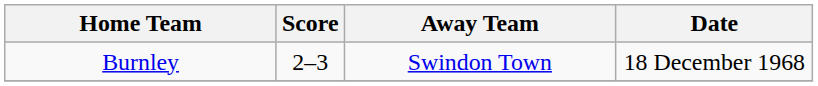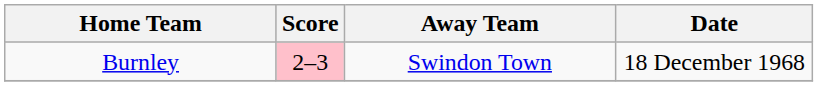(310, 61) no background -> (310, 61) pink background
